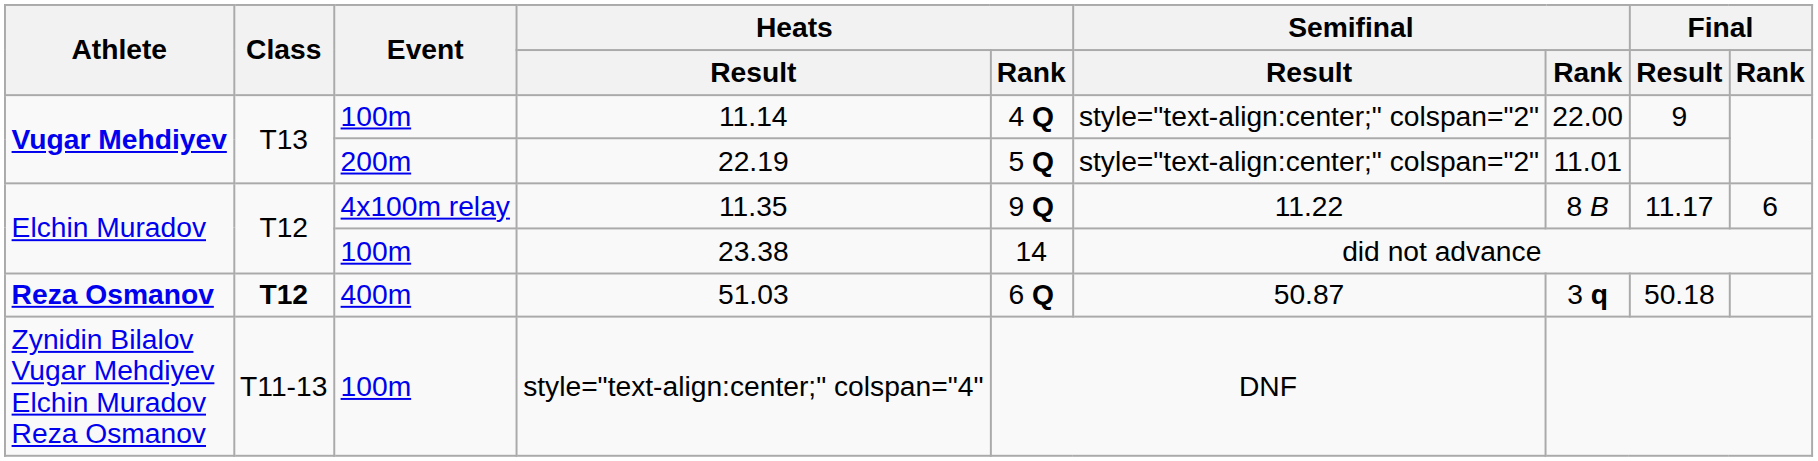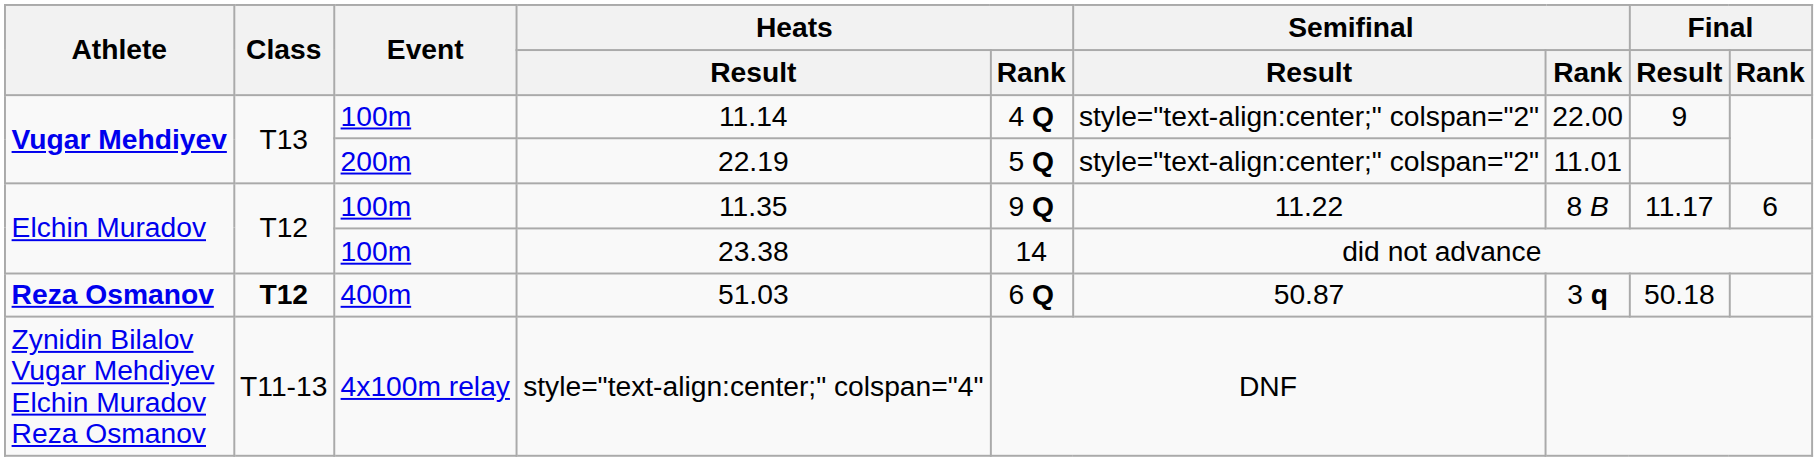(425, 206) 4x100m relay -> (376, 206) 100m
(376, 387) 100m -> (425, 387) 4x100m relay
